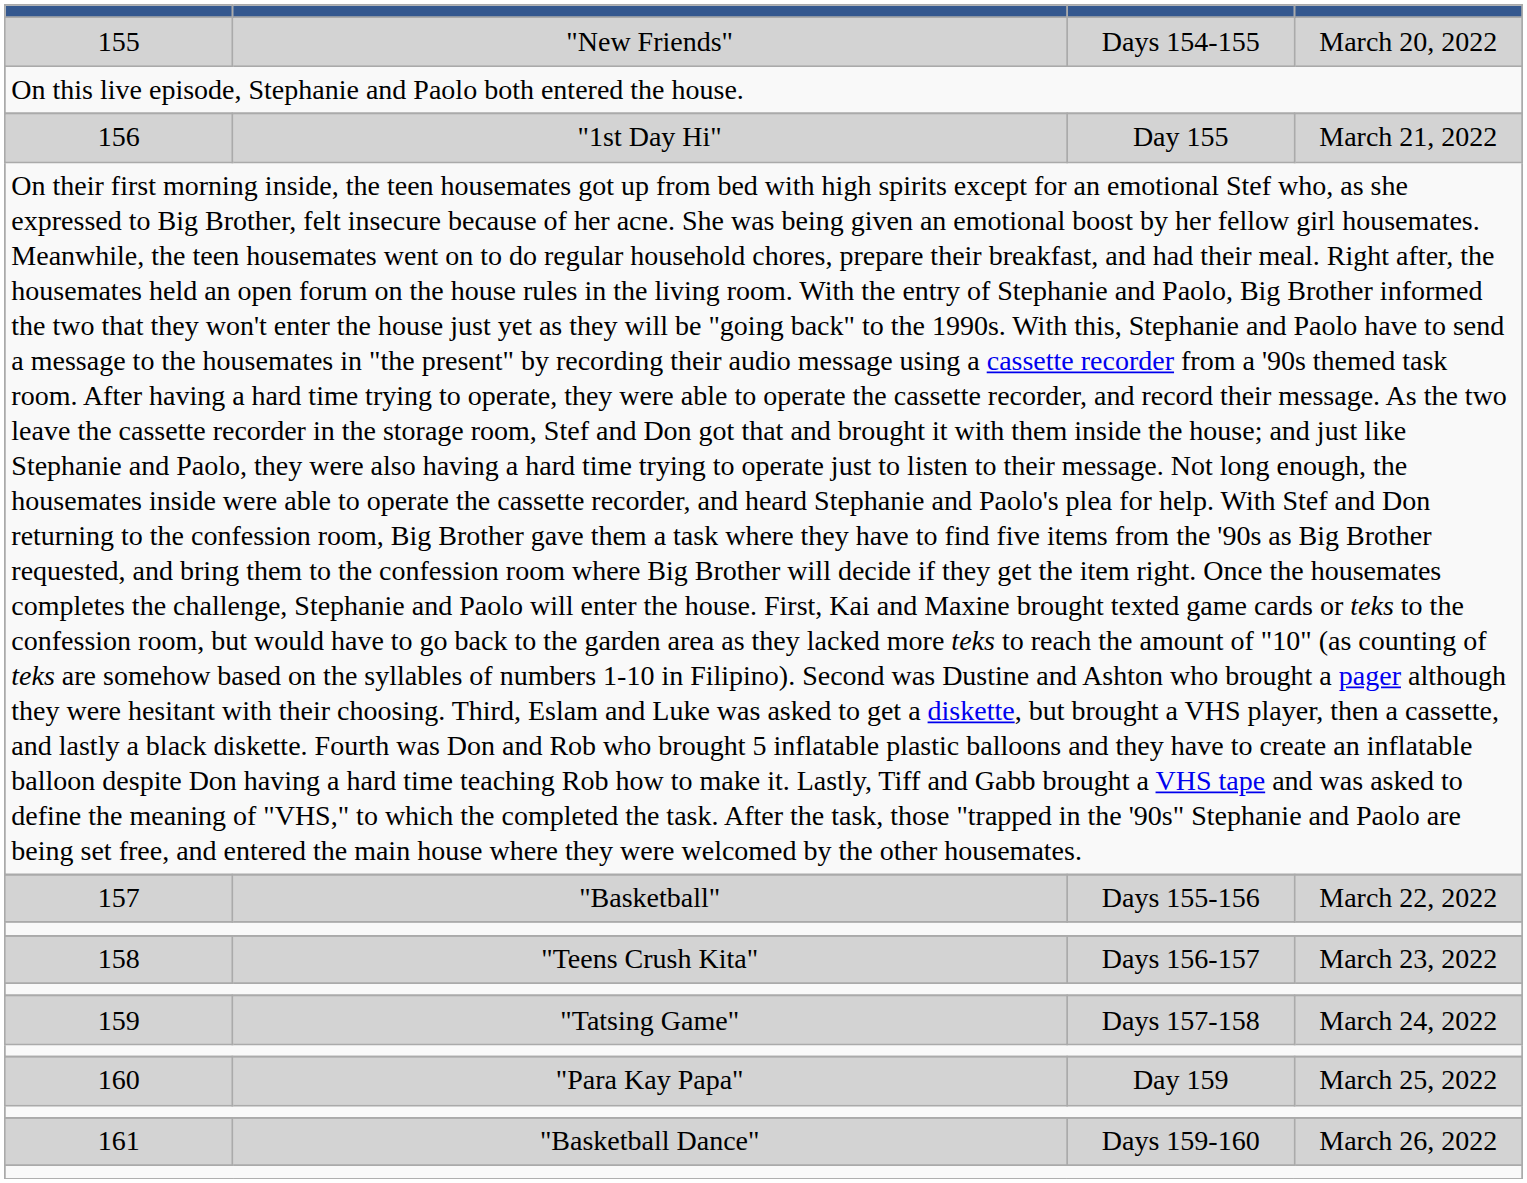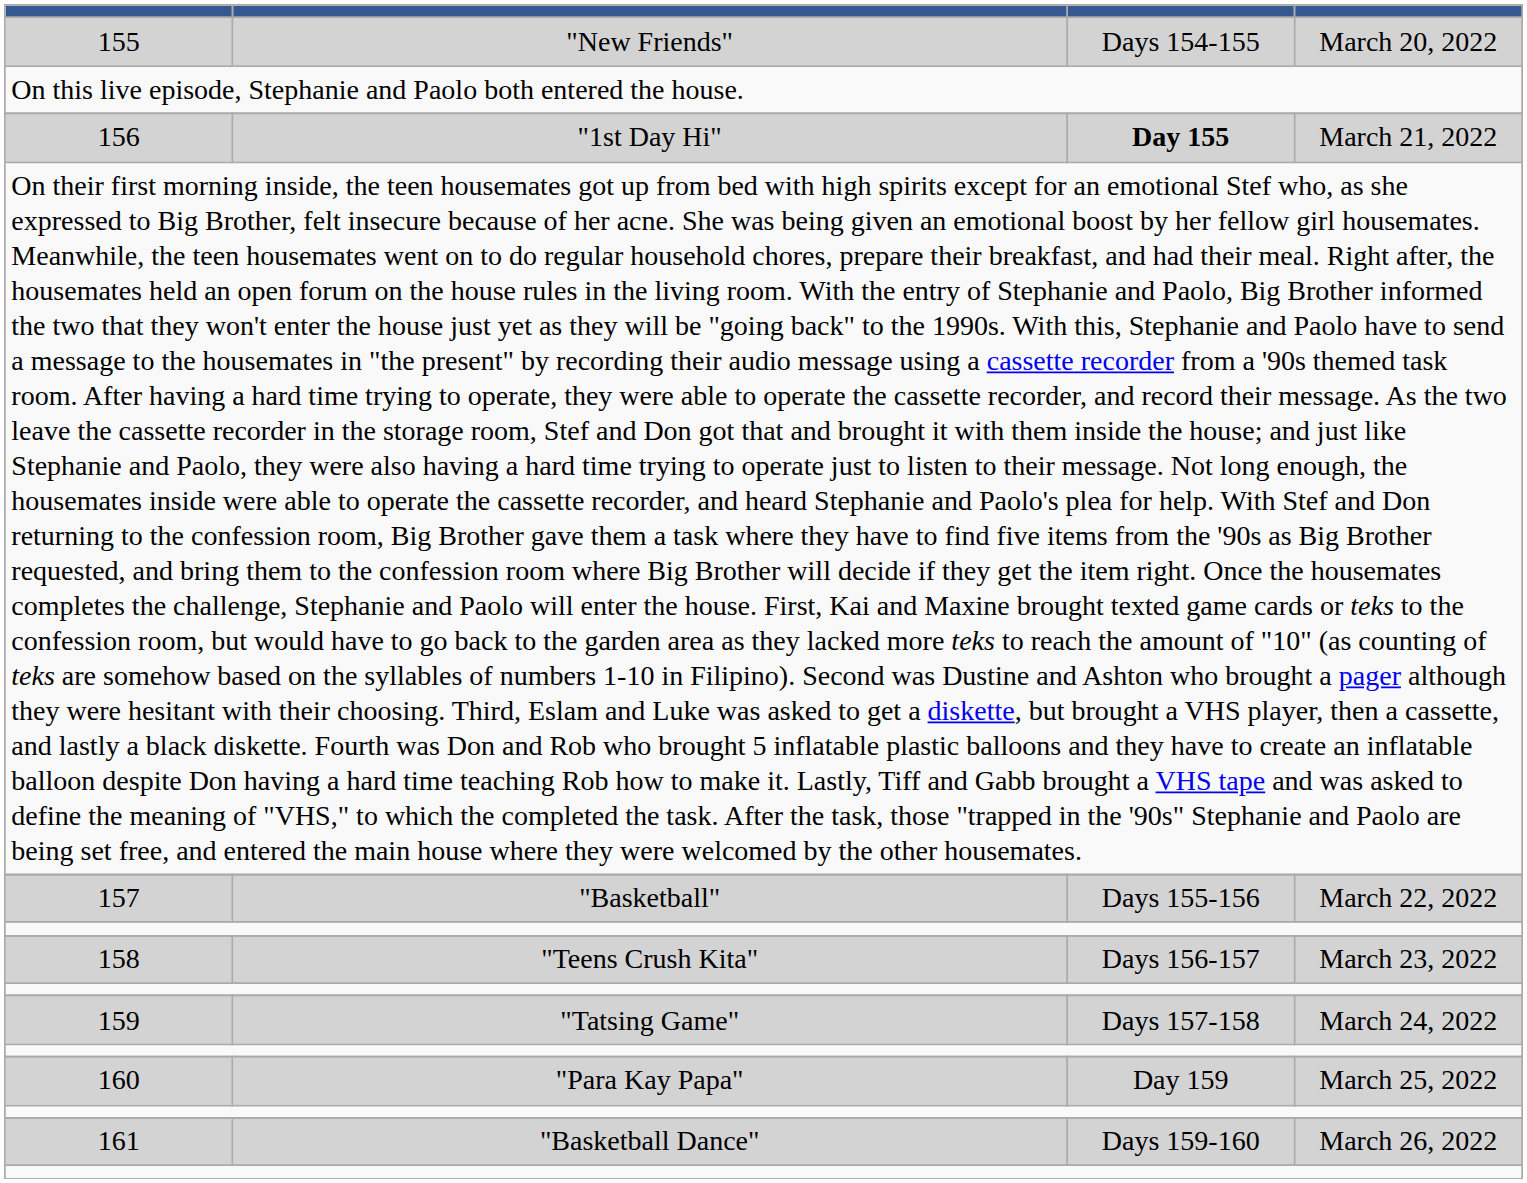(1181, 137) normal -> (1181, 137) bold
